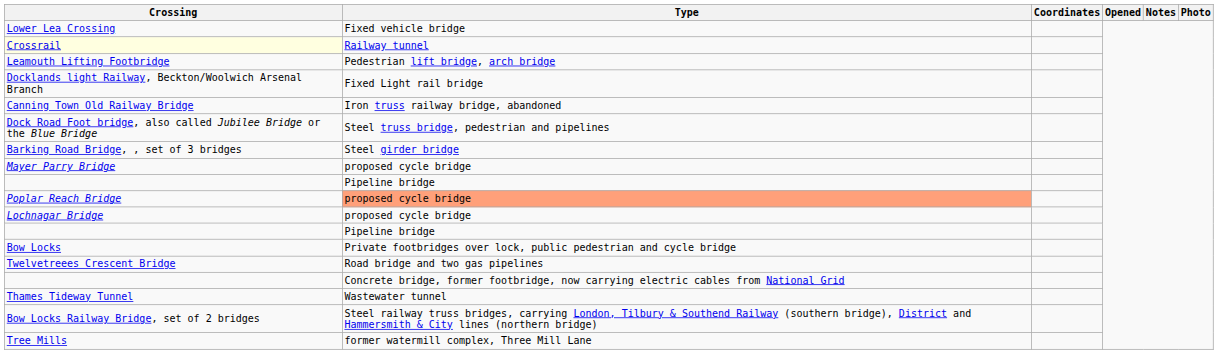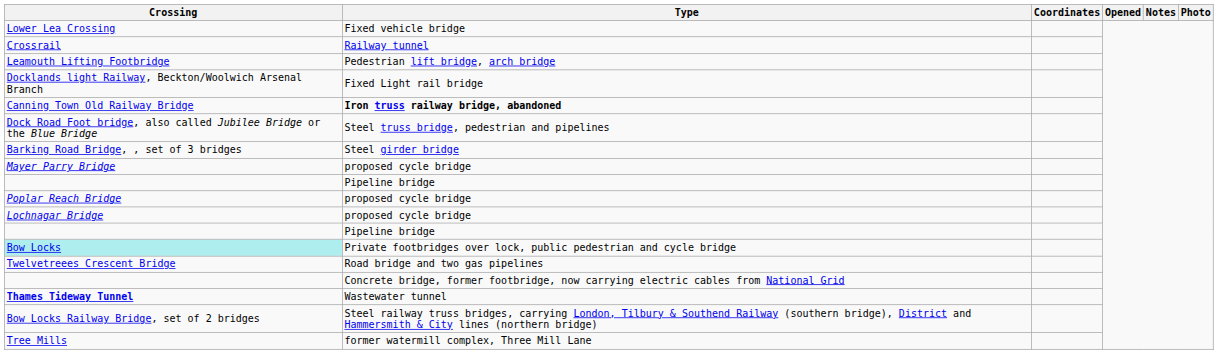(34, 45) lightyellow background -> (34, 45) no background
(453, 106) normal -> (453, 106) bold
(408, 199) lightsalmon background -> (408, 199) no background
(34, 248) no background -> (34, 248) paleturquoise background
(70, 297) normal -> (70, 297) bold
